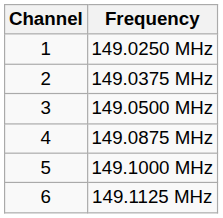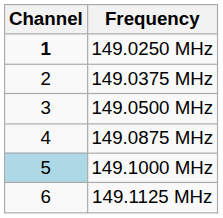(46, 49) normal -> (46, 49) bold
(46, 167) no background -> (46, 167) lightblue background
